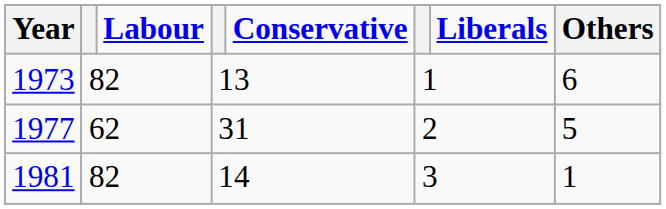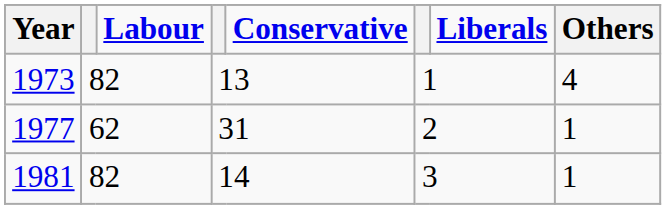(570, 78) 6 -> (570, 78) 4
(570, 128) 5 -> (570, 128) 1
